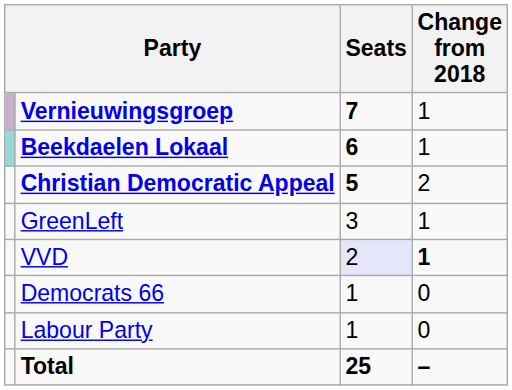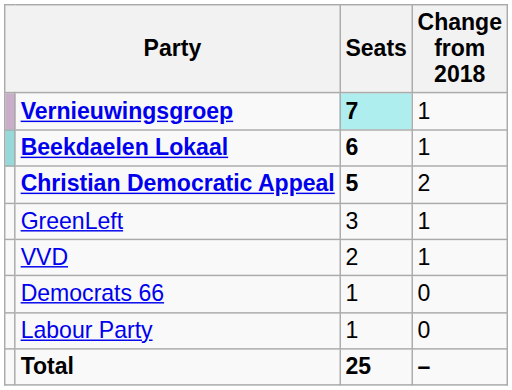(352, 111) no background -> (352, 111) paleturquoise background
(352, 257) lavender background -> (352, 257) no background
(424, 257) bold -> (424, 257) normal
